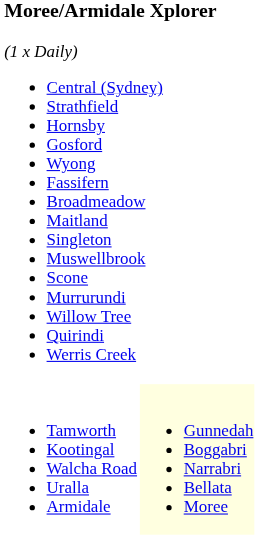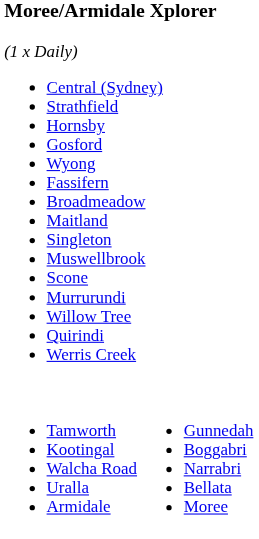(197, 469) lightyellow background -> (197, 469) no background
